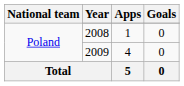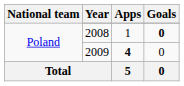(161, 33) normal -> (161, 33) bold
(128, 52) normal -> (128, 52) bold
